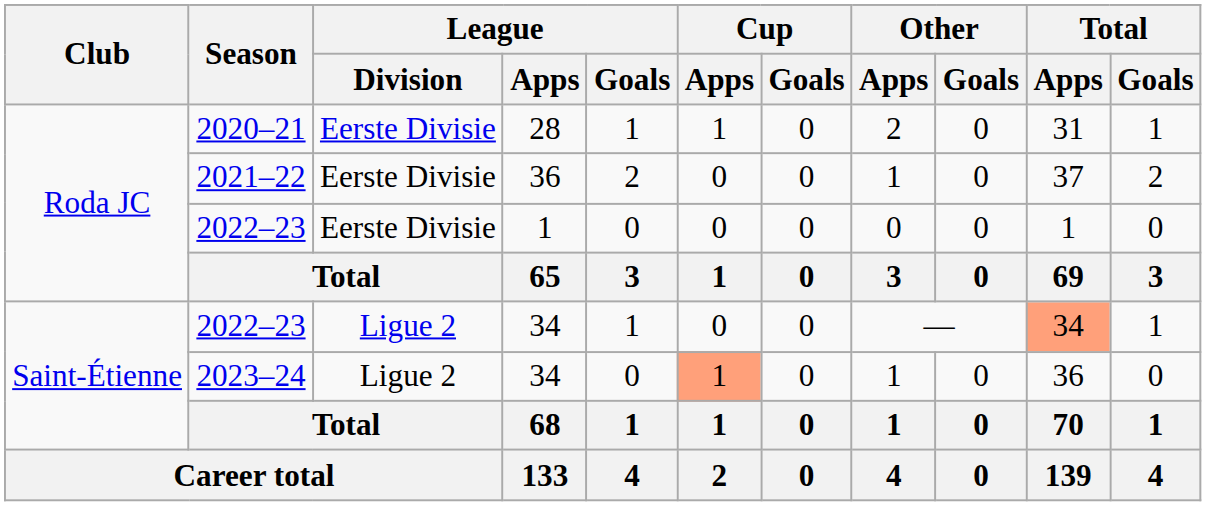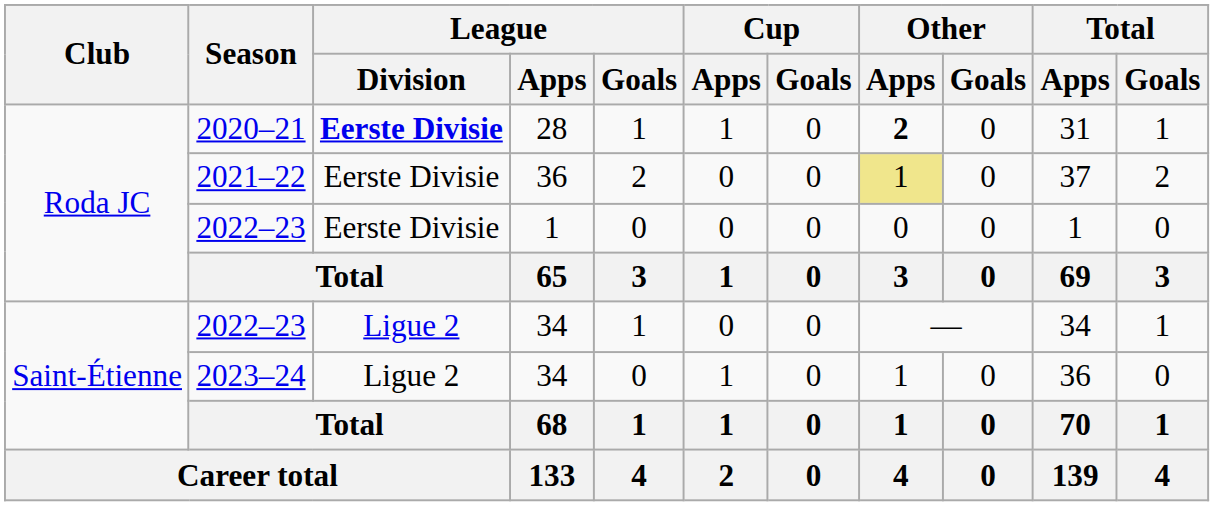(408, 128) normal -> (411, 128) bold
(894, 128) normal -> (901, 128) bold
(894, 177) no background -> (901, 177) khaki background
(1068, 326) lightsalmon background -> (1075, 326) no background
(719, 375) lightsalmon background -> (726, 375) no background
